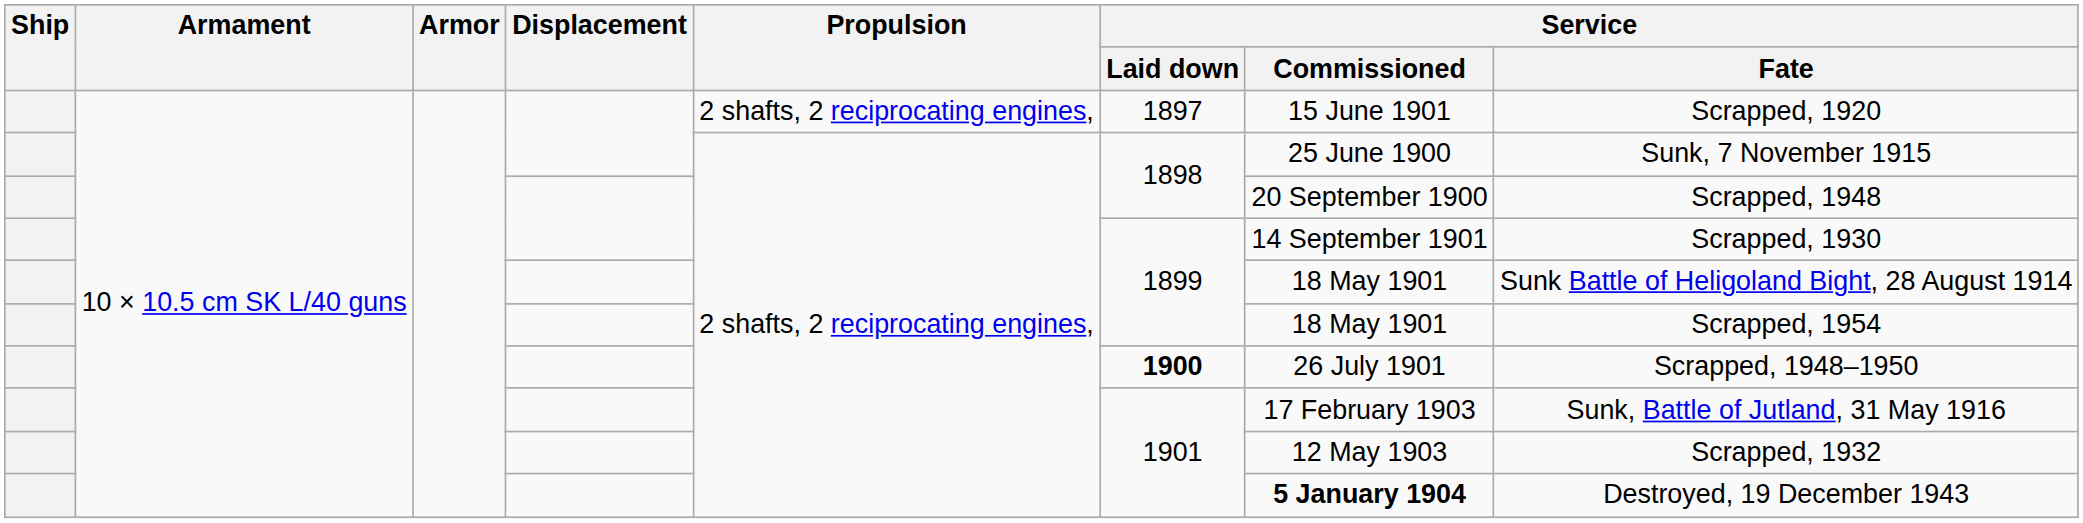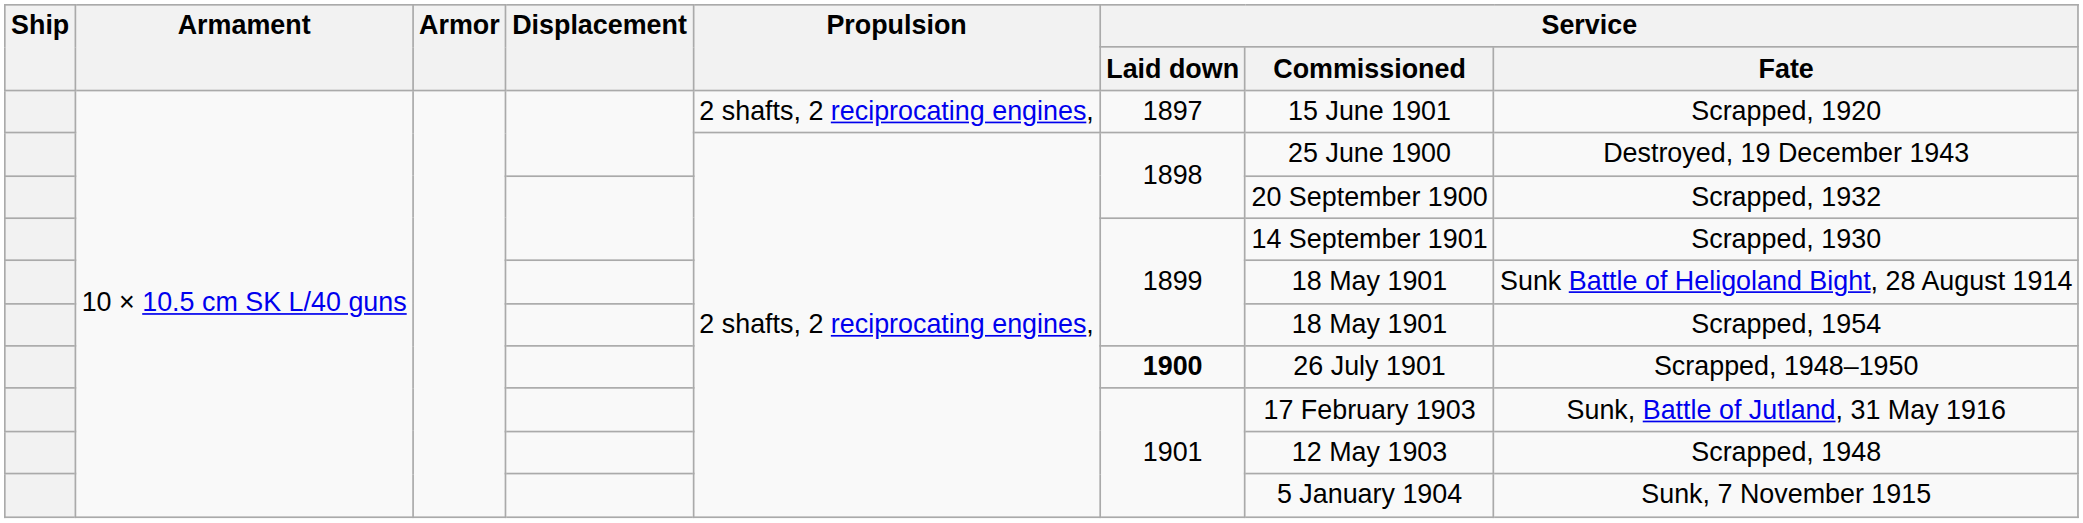(1786, 153) Sunk, 7 November 1915 -> (1786, 153) Destroyed, 19 December 1943
(1786, 196) Scrapped, 1948 -> (1786, 196) Scrapped, 1932
(1786, 452) Scrapped, 1932 -> (1786, 452) Scrapped, 1948
(1370, 494) bold -> (1370, 494) normal
(1786, 494) Destroyed, 19 December 1943 -> (1786, 494) Sunk, 7 November 1915
